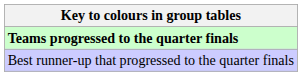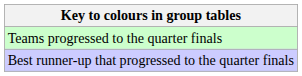(123, 37) bold -> (115, 37) normal
